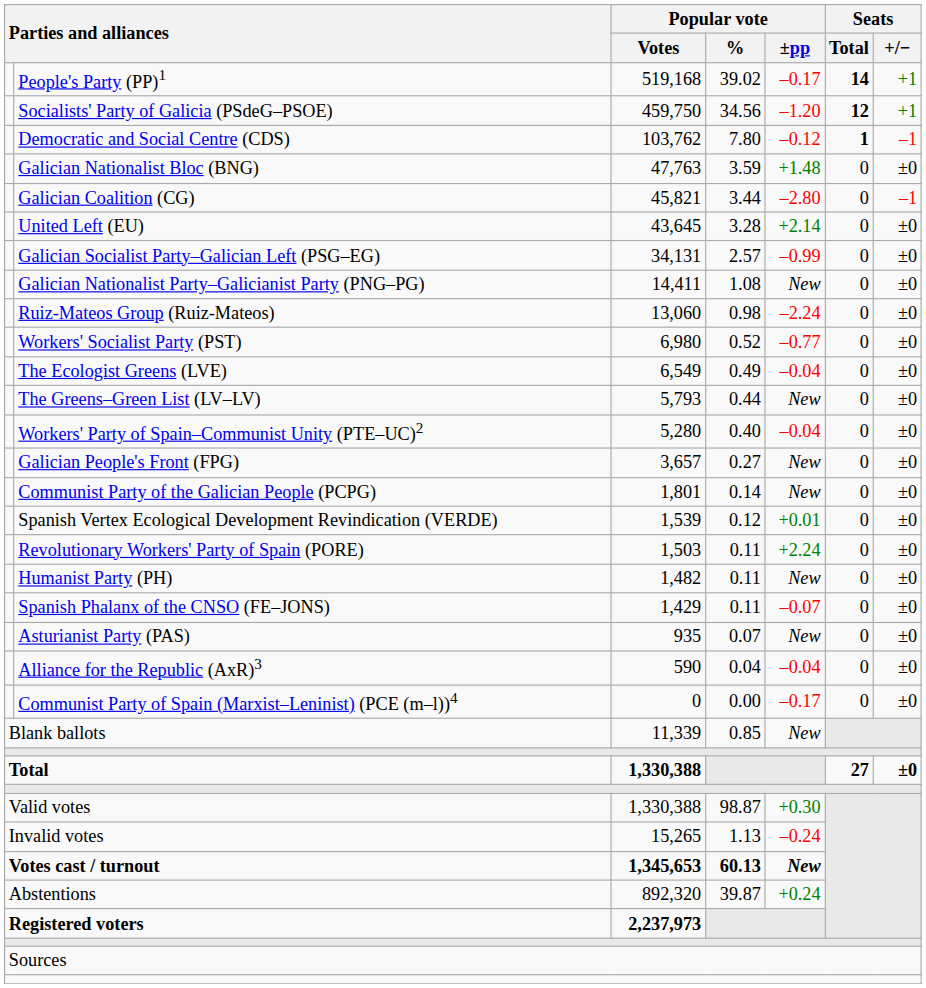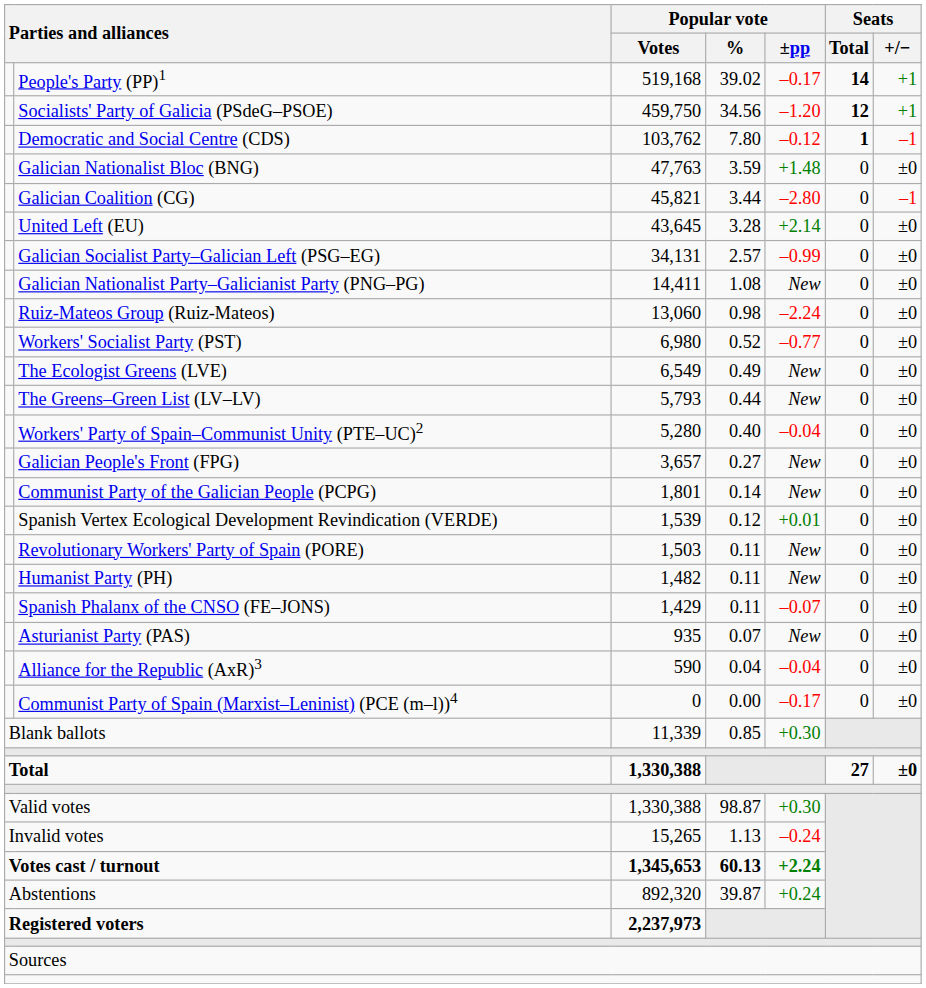(800, 371) –0.04 -> (804, 371) New
(799, 549) +2.24 -> (804, 549) New
(804, 732) New -> (799, 732) +0.30
(804, 865) New -> (799, 865) +2.24
